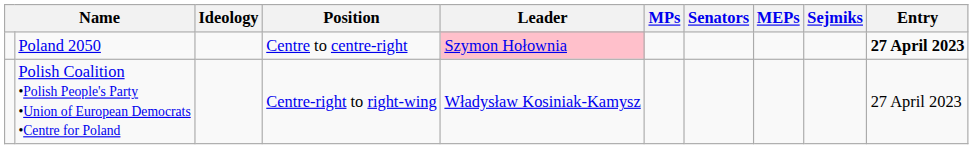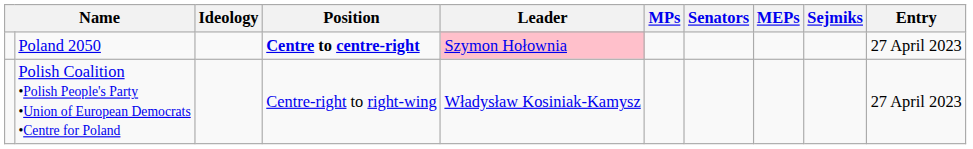(337, 45) normal -> (343, 45) bold
(918, 45) bold -> (916, 45) normal
